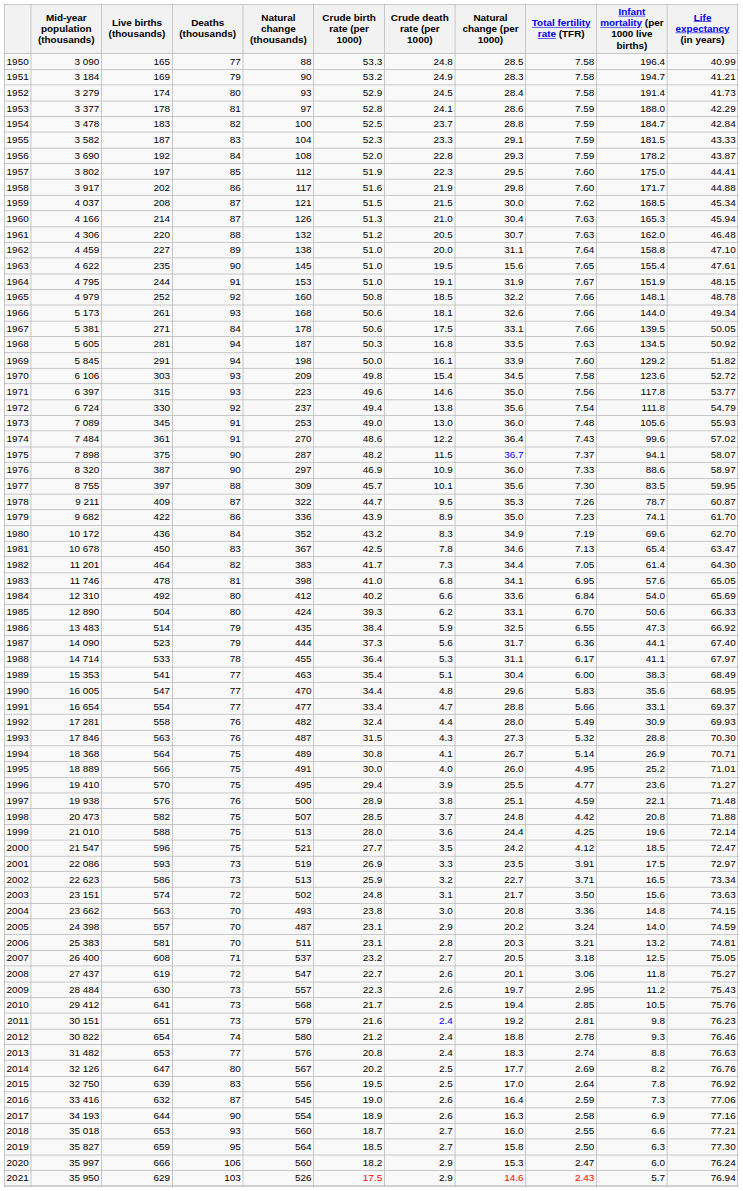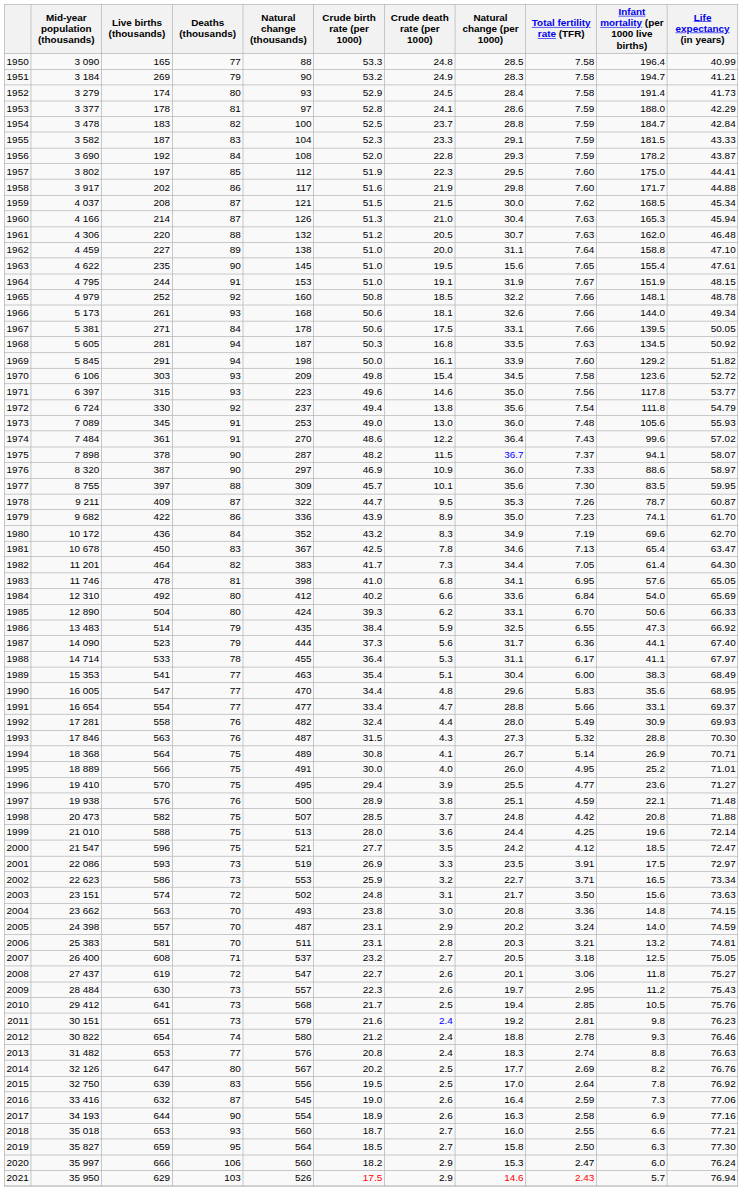(159, 77) 169 -> (159, 77) 269
(159, 454) 375 -> (159, 454) 378
(300, 879) 513 -> (300, 879) 553
